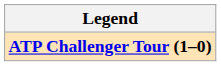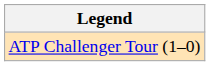(110, 46) bold -> (105, 46) normal
